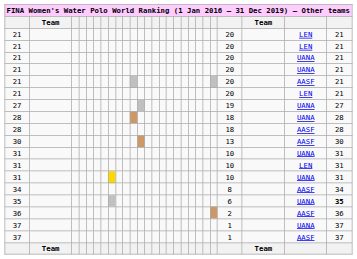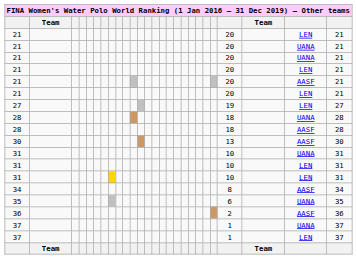(306, 46) LEN -> (306, 46) UANA
(306, 70) UANA -> (306, 70) LEN
(306, 105) UANA -> (306, 105) LEN
(306, 177) UANA -> (306, 177) LEN
(339, 201) bold -> (339, 201) normal
(306, 236) AASF -> (306, 236) LEN
